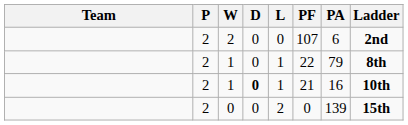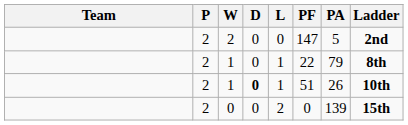(307, 39) 107 -> (307, 39) 147
(336, 39) 6 -> (336, 39) 5
(307, 85) 21 -> (307, 85) 51
(336, 85) 16 -> (336, 85) 26
